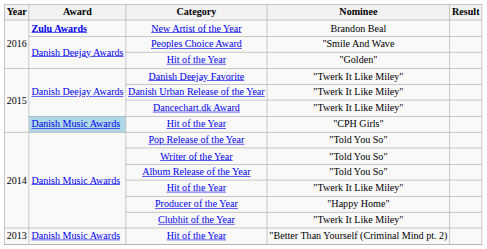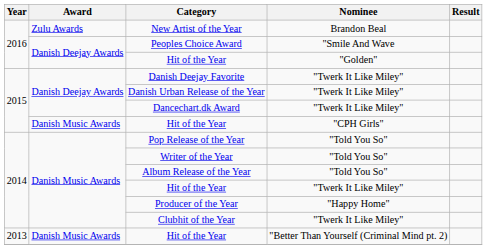(59, 28) bold -> (57, 28) normal
(76, 124) lightblue background -> (76, 124) no background
